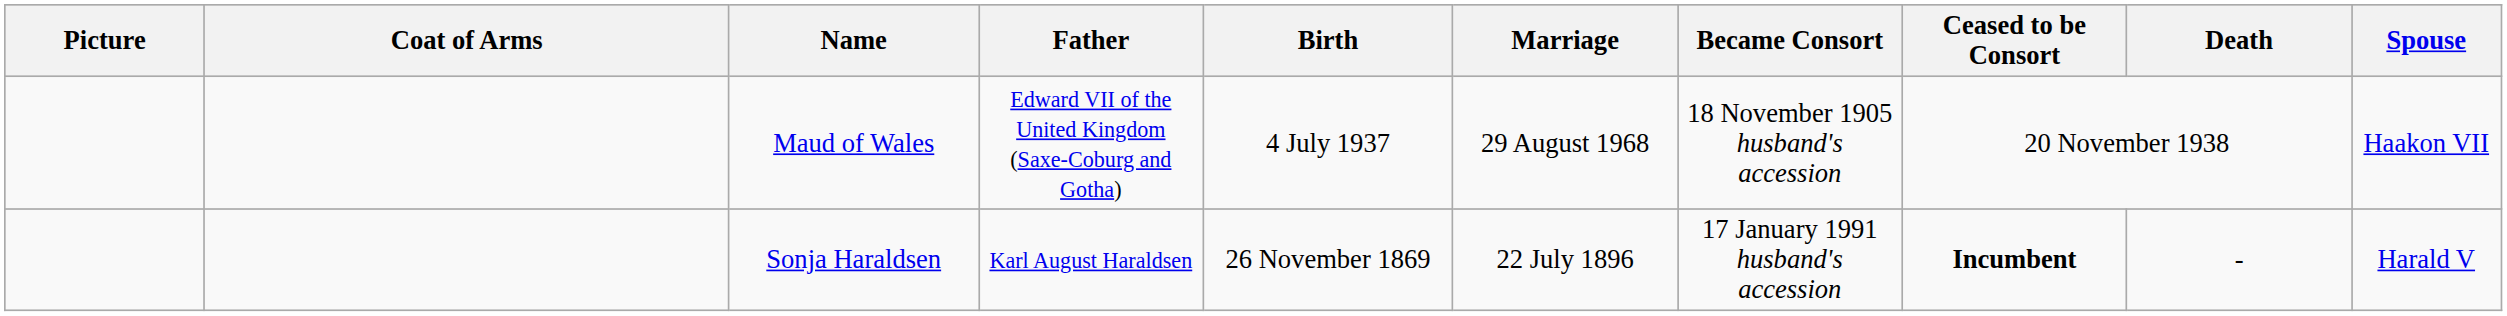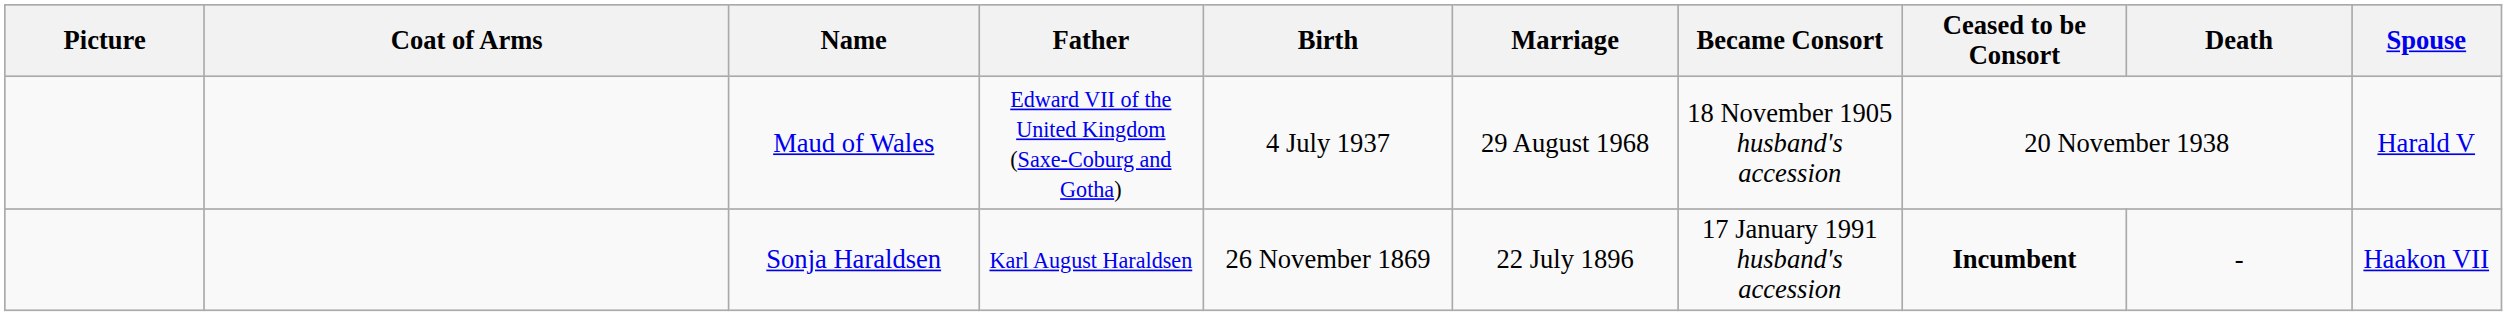(2426, 142) Haakon VII -> (2426, 142) Harald V
(2426, 259) Harald V -> (2426, 259) Haakon VII
